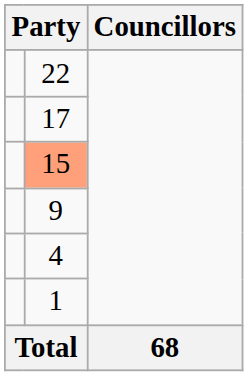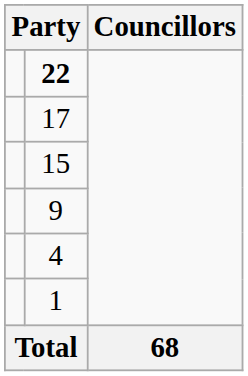(56, 73) normal -> (56, 73) bold
(56, 164) lightsalmon background -> (56, 164) no background
